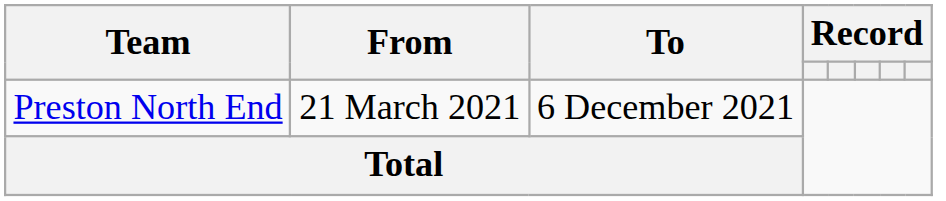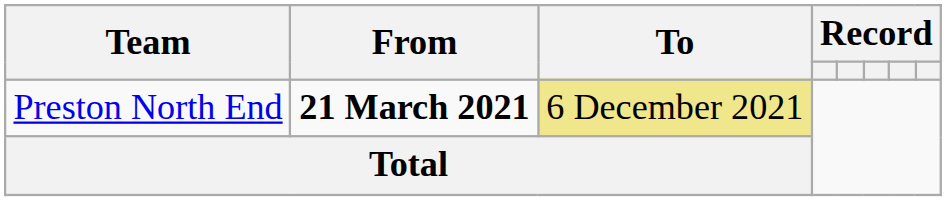(410, 107) normal -> (414, 107) bold
(665, 107) no background -> (675, 107) khaki background
